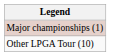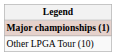(55, 28) normal -> (58, 28) bold
